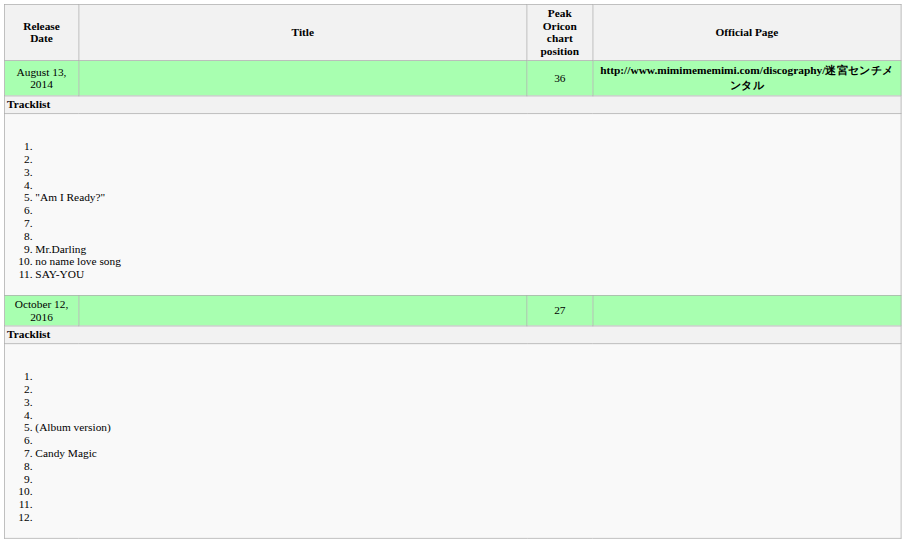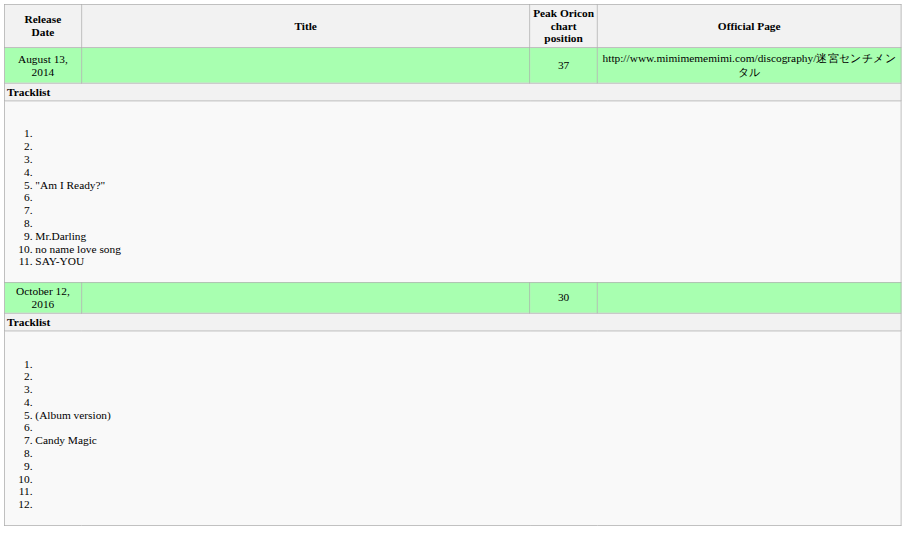(560, 78) 36 -> (564, 65) 37
(747, 78) bold -> (749, 65) normal
(560, 310) 27 -> (564, 297) 30
